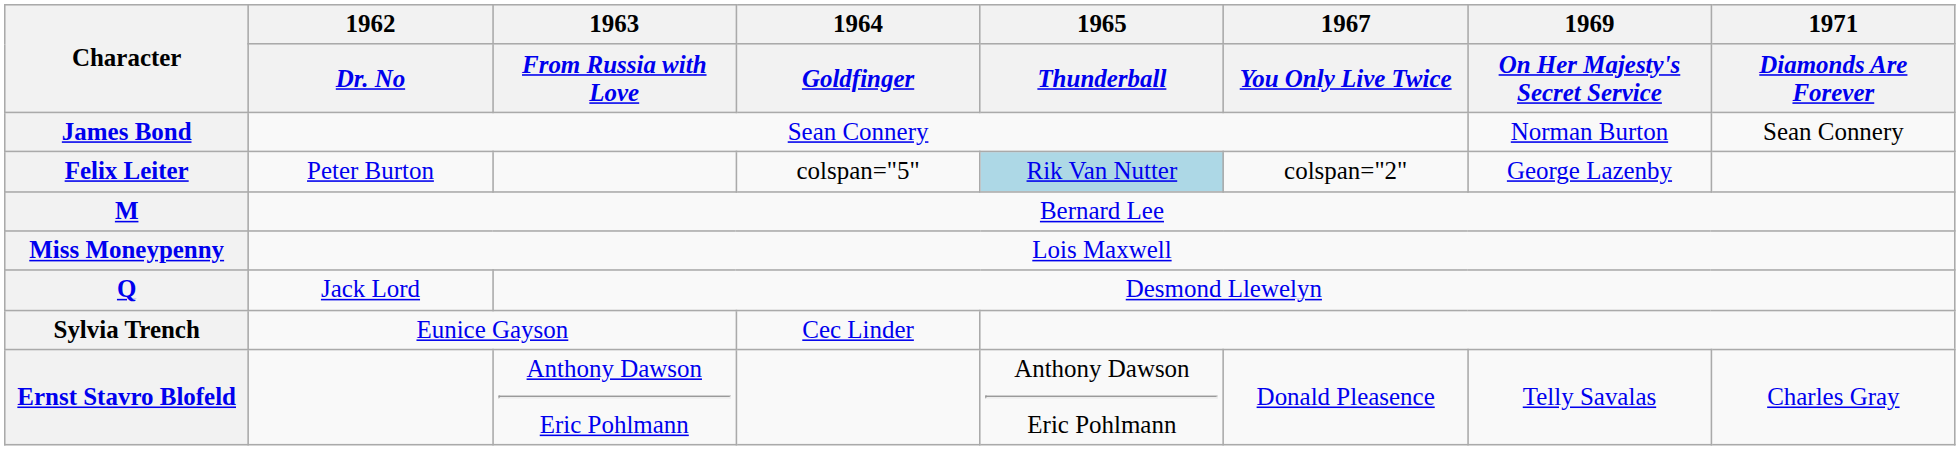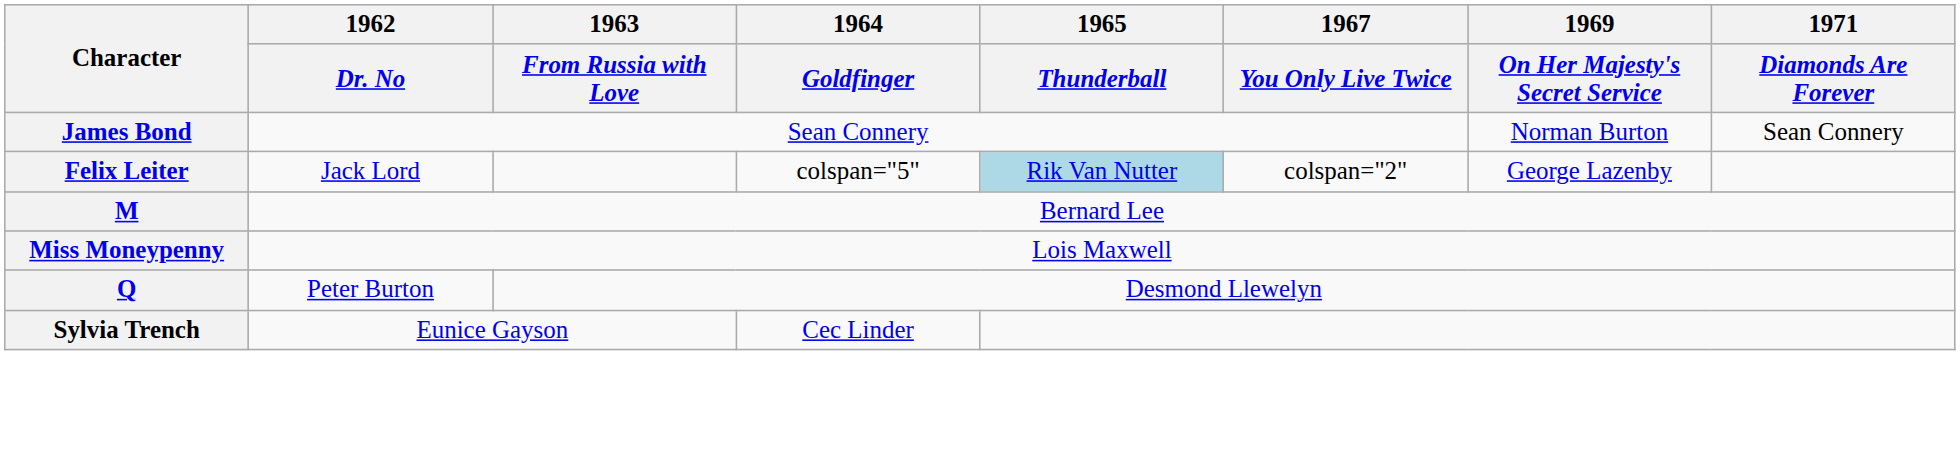(370, 171) Peter Burton -> (370, 171) Jack Lord
(370, 289) Jack Lord -> (370, 289) Peter Burton
- row: (127, 397)
